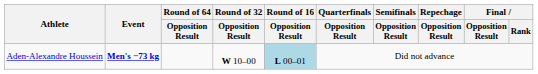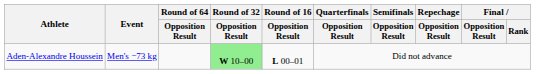(133, 56) bold -> (132, 56) normal
(239, 62) no background -> (236, 62) lightgreen background
(290, 62) lightblue background -> (288, 62) no background
